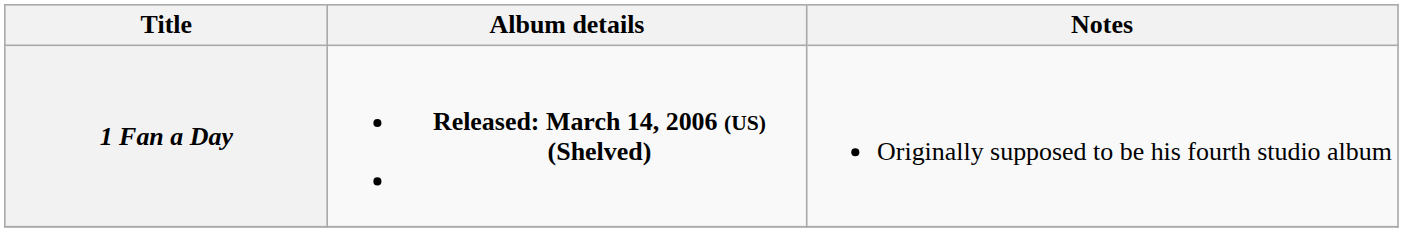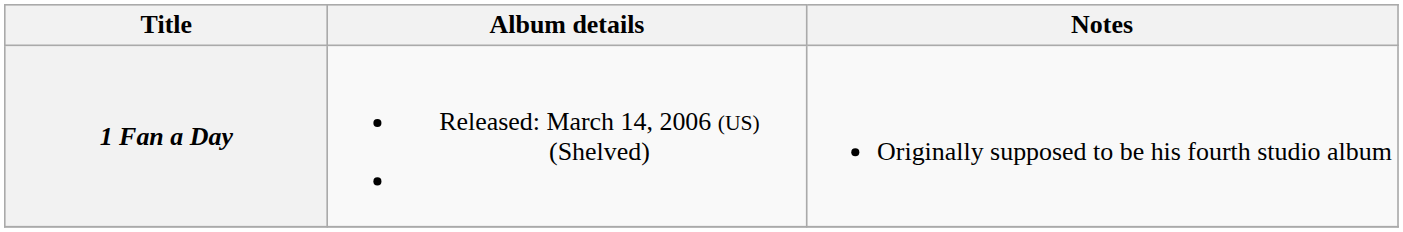(567, 151) bold -> (567, 151) normal
